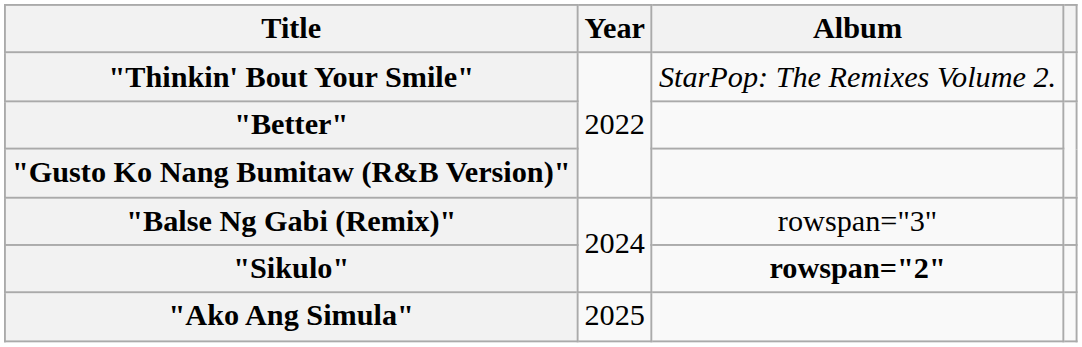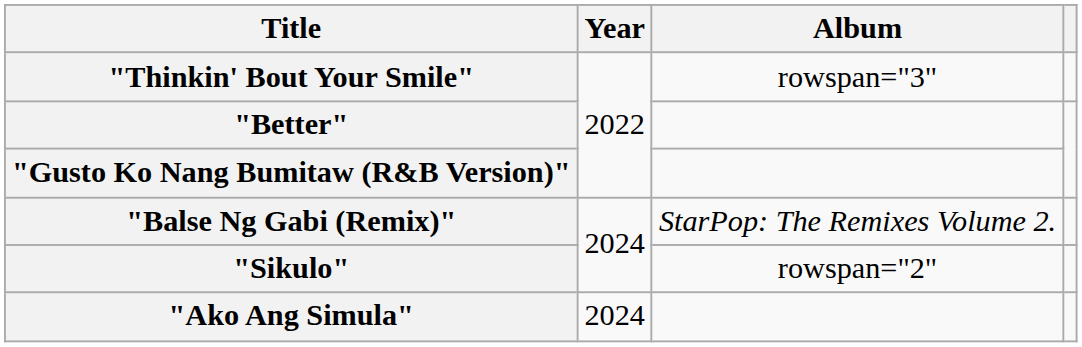(858, 76) StarPop: The Remixes Volume 2. -> (858, 76) rowspan="3"
(858, 220) rowspan="3" -> (858, 220) StarPop: The Remixes Volume 2.
(858, 268) bold -> (858, 268) normal
(615, 316) 2025 -> (615, 316) 2024
